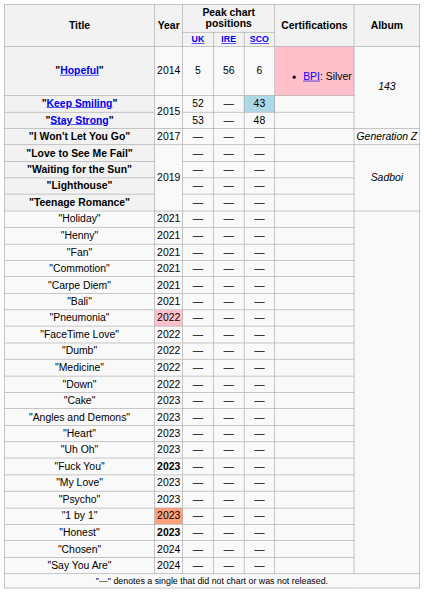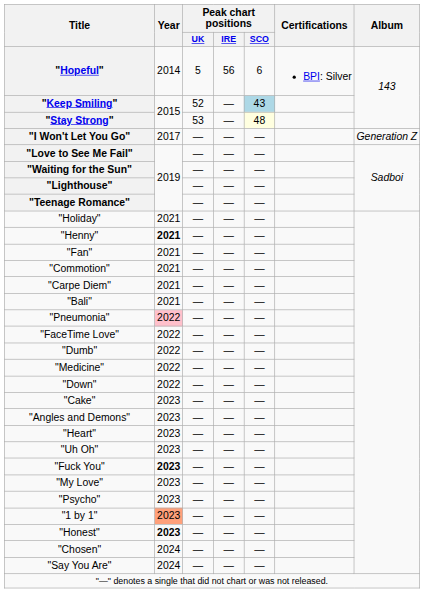(314, 77) pink background -> (314, 77) no background
(259, 120) no background -> (259, 120) lightyellow background
(169, 235) normal -> (169, 235) bold
